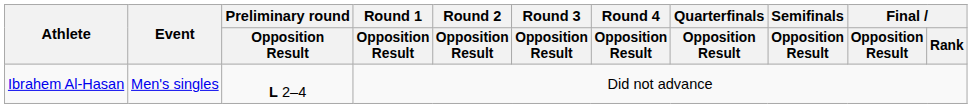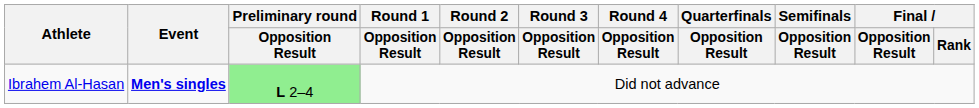(175, 84) normal -> (178, 84) bold
(288, 92) no background -> (295, 92) lightgreen background
